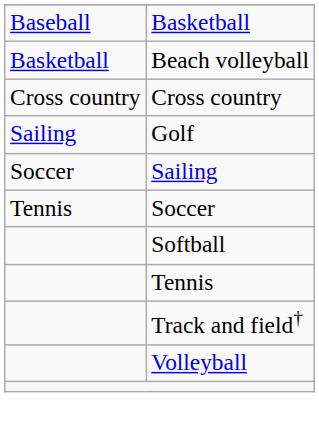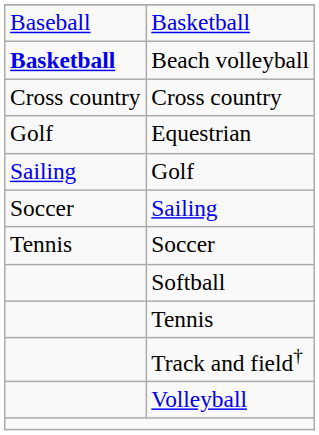(59, 60) normal -> (63, 60) bold
+ row: (201, 134)
